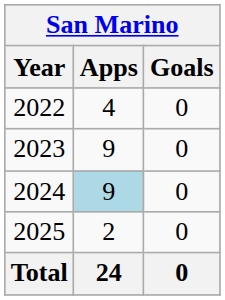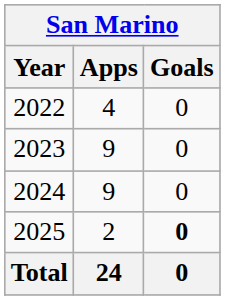(109, 190) lightblue background -> (109, 190) no background
(182, 231) normal -> (182, 231) bold
